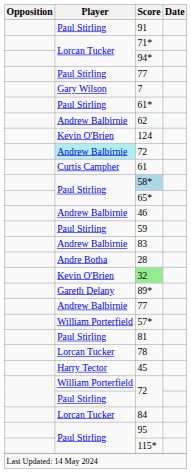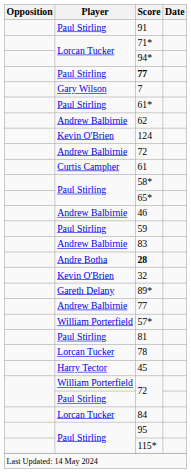(142, 74) normal -> (142, 74) bold
(92, 151) paleturquoise background -> (92, 151) no background
(145, 182) lightblue background -> (145, 182) no background
(142, 259) normal -> (142, 259) bold
(142, 275) lightgreen background -> (142, 275) no background
